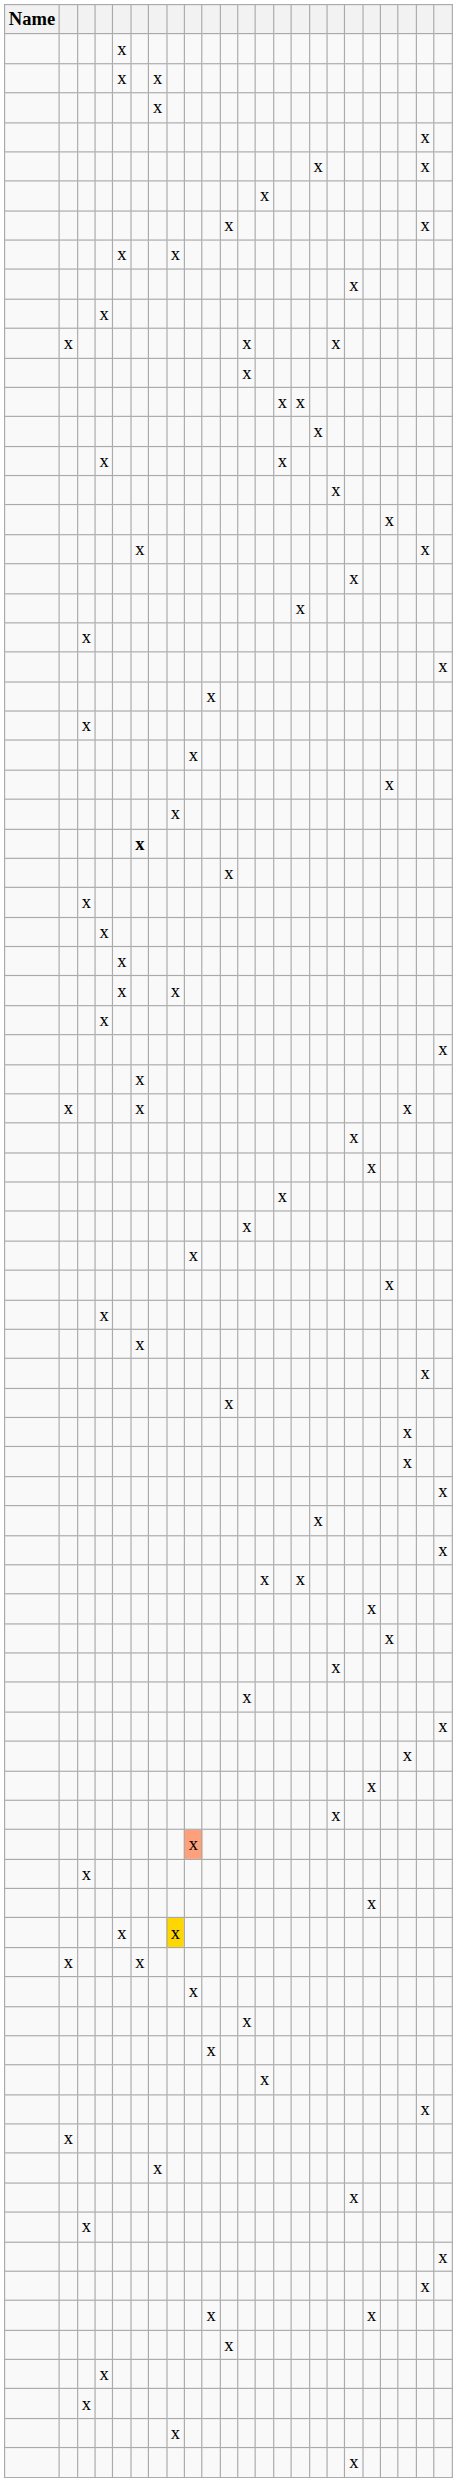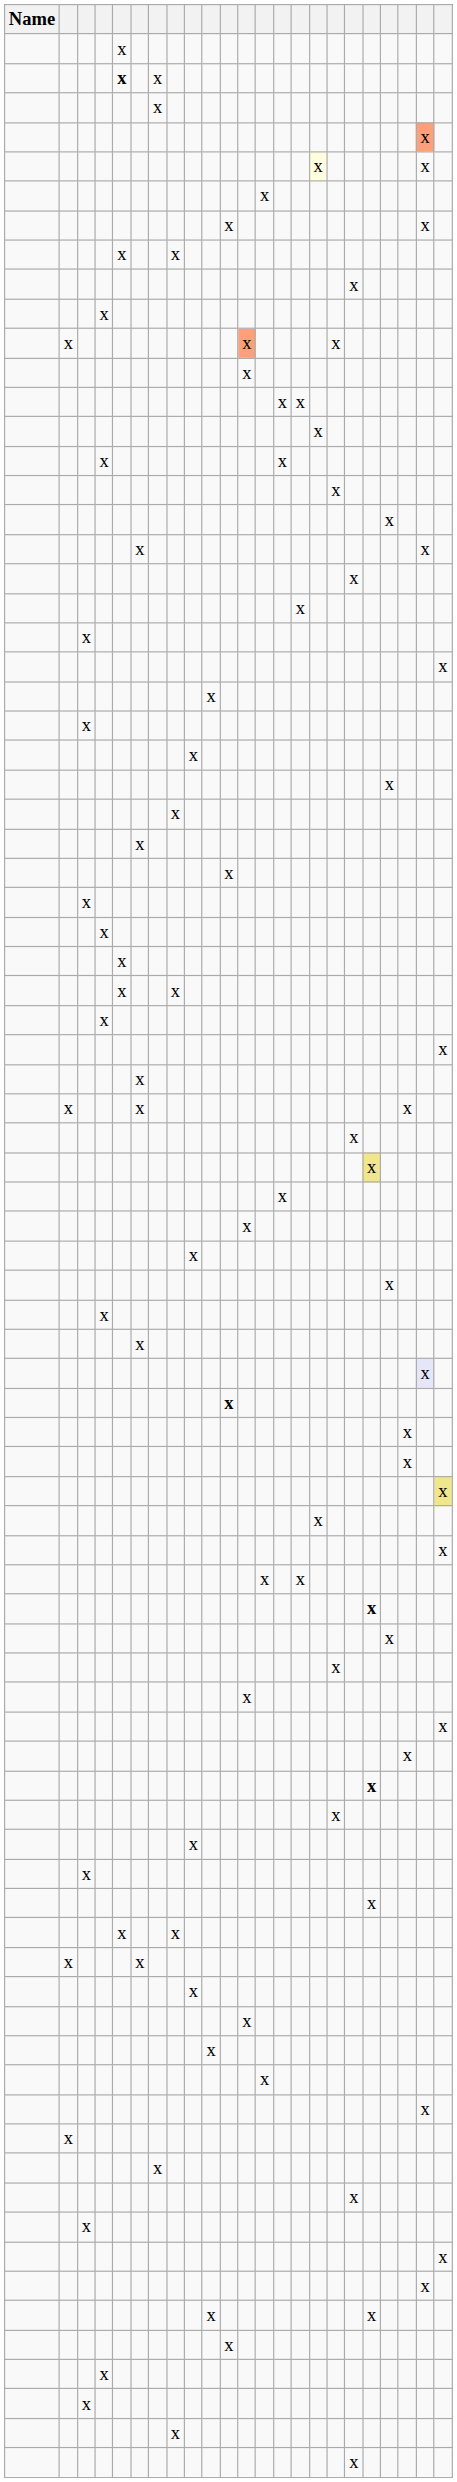(122, 78) normal -> (122, 78) bold
(425, 136) no background -> (425, 136) lightsalmon background
(318, 166) no background -> (318, 166) lightyellow background
(247, 343) no background -> (247, 343) lightsalmon background
(140, 843) bold -> (140, 843) normal
(372, 1167) no background -> (372, 1167) khaki background
(425, 1373) no background -> (425, 1373) lavender background
(229, 1402) normal -> (229, 1402) bold
(443, 1490) no background -> (443, 1490) khaki background
(372, 1608) normal -> (372, 1608) bold
(372, 1785) normal -> (372, 1785) bold
(193, 1844) lightsalmon background -> (193, 1844) no background
(175, 1932) gold background -> (175, 1932) no background
